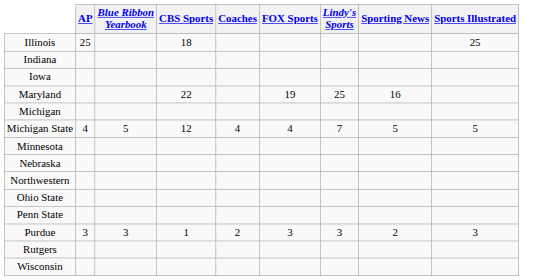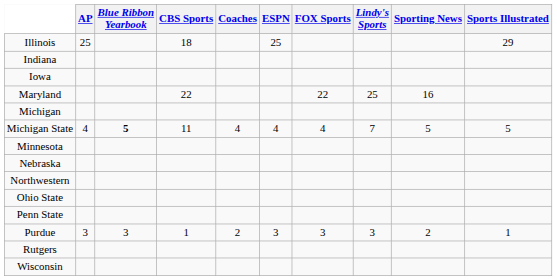+ column: (276, 19)
(475, 42) 25 -> (508, 42) 29
(290, 94) 19 -> (323, 94) 22
(126, 128) normal -> (126, 128) bold
(186, 128) 12 -> (186, 128) 11
(475, 232) 3 -> (508, 232) 1
